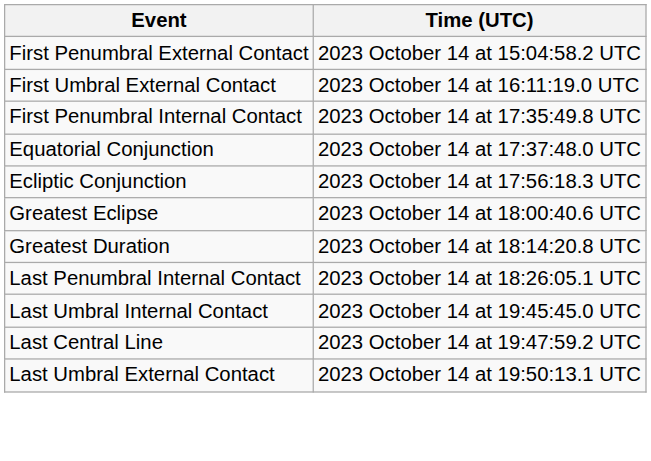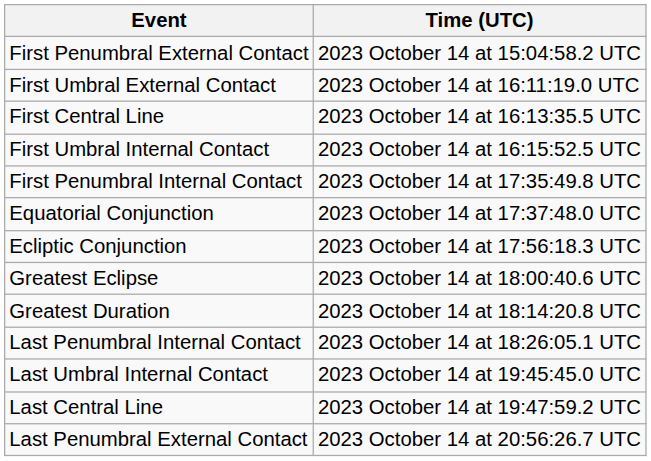+ row: (87, 117)
+ row: (139, 149)
- row: (142, 375)
+ row: (158, 439)
